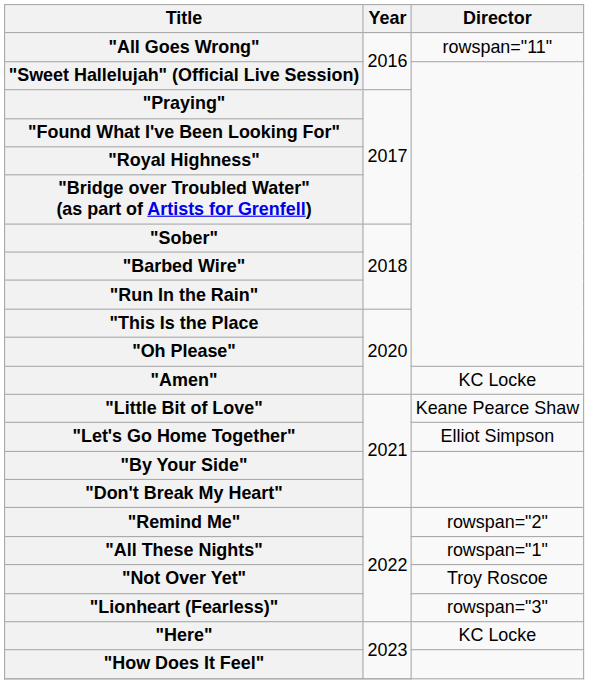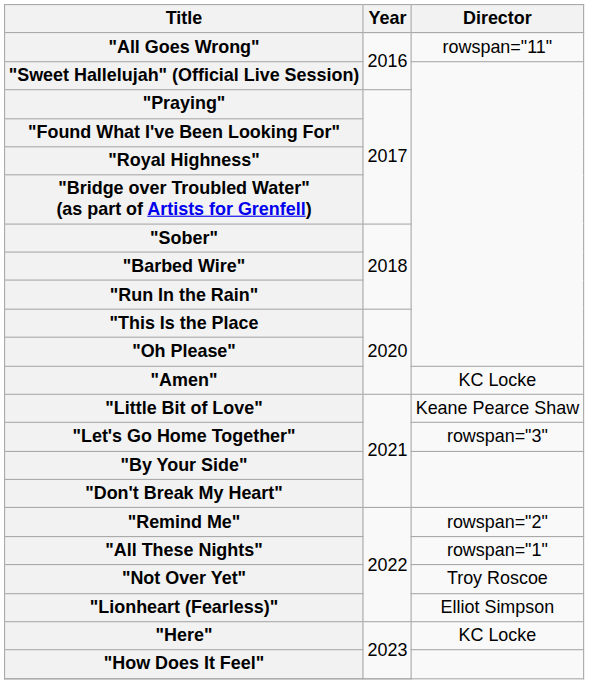(497, 436) Elliot Simpson -> (497, 436) rowspan="3"
(497, 607) rowspan="3" -> (497, 607) Elliot Simpson
